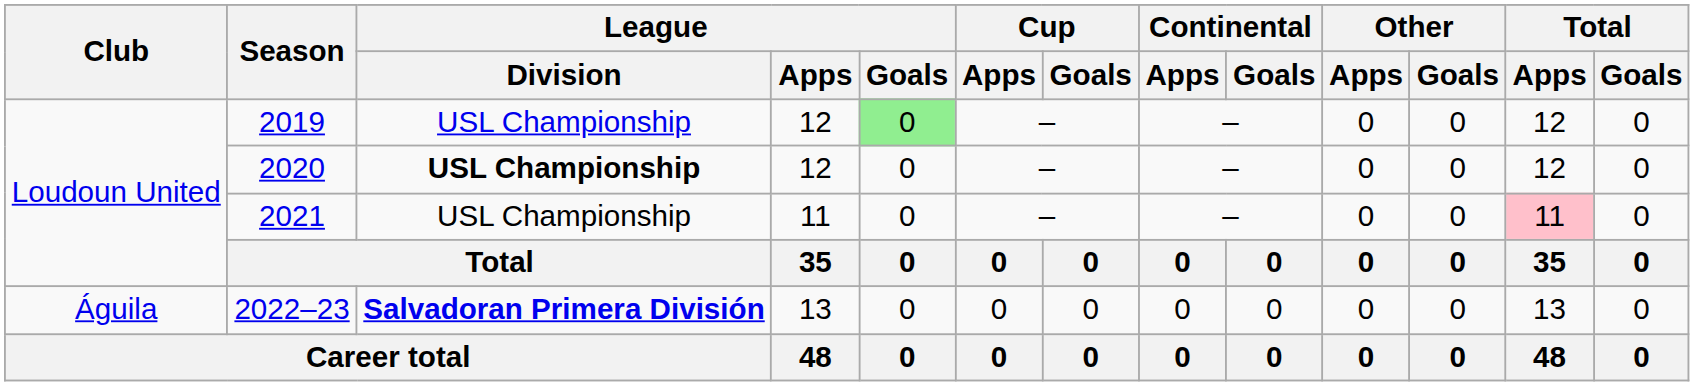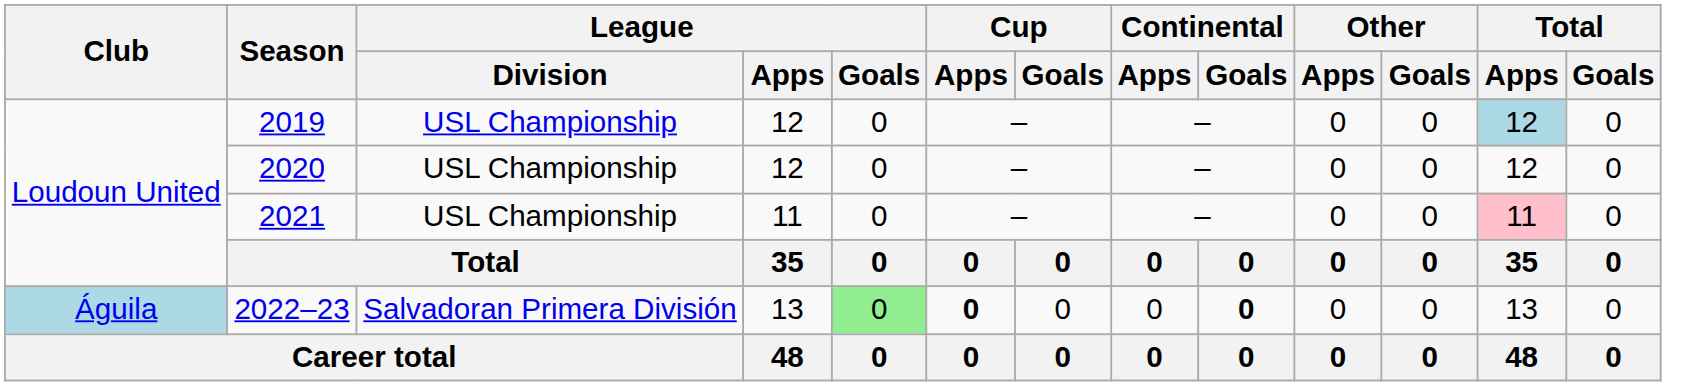(907, 121) lightgreen background -> (879, 121) no background
(1550, 121) no background -> (1522, 121) lightblue background
(564, 168) bold -> (550, 168) normal
(116, 309) no background -> (116, 309) lightblue background
(564, 309) bold -> (550, 309) normal
(907, 309) no background -> (879, 309) lightgreen background
(999, 309) normal -> (971, 309) bold
(1274, 309) normal -> (1246, 309) bold
